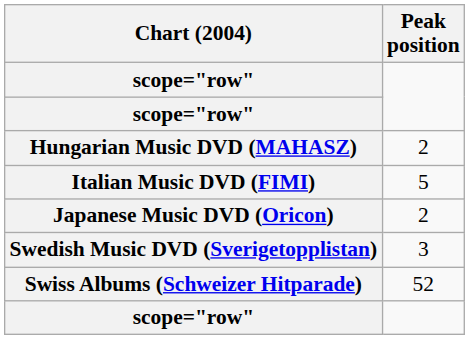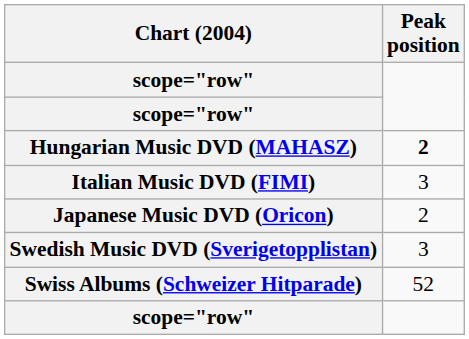(423, 147) normal -> (423, 147) bold
(423, 181) 5 -> (423, 181) 3
